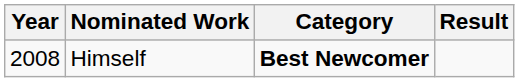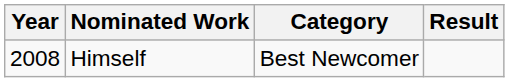(344, 58) bold -> (339, 58) normal
